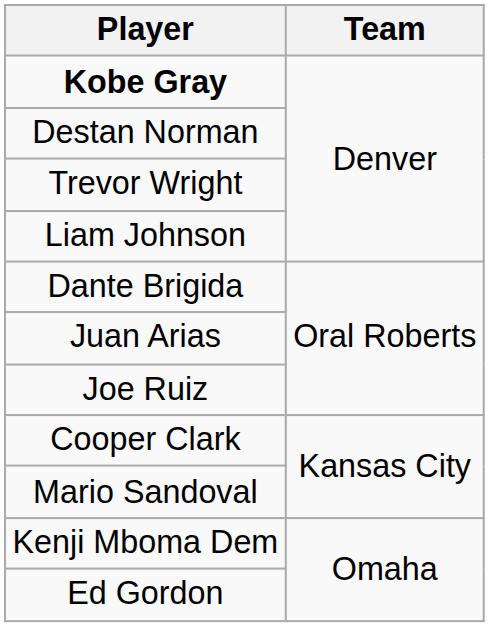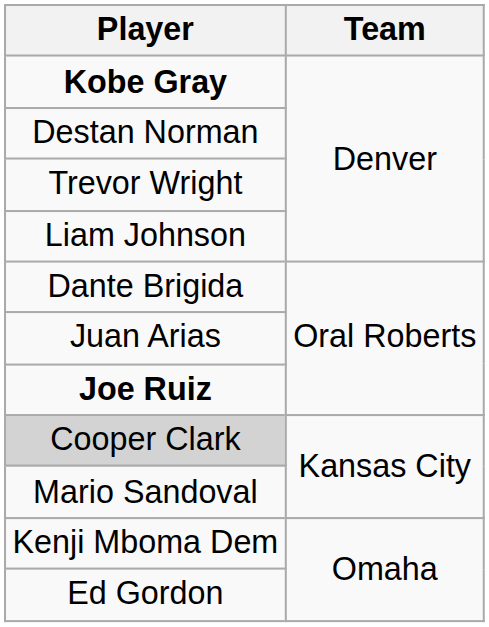(145, 388) normal -> (145, 388) bold
(145, 440) no background -> (145, 440) lightgrey background
